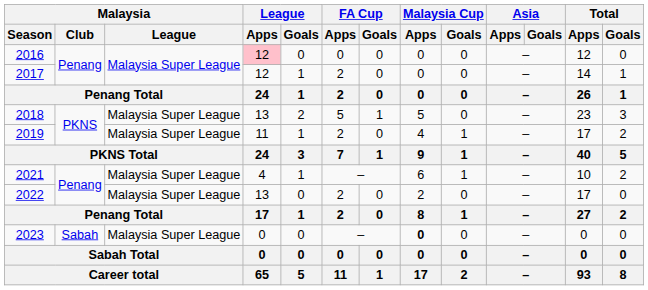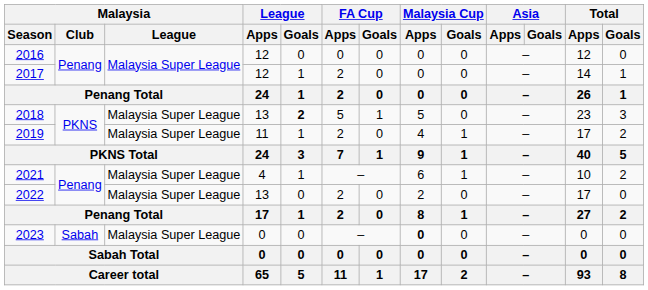(262, 54) pink background -> (262, 54) no background
(301, 114) normal -> (301, 114) bold
